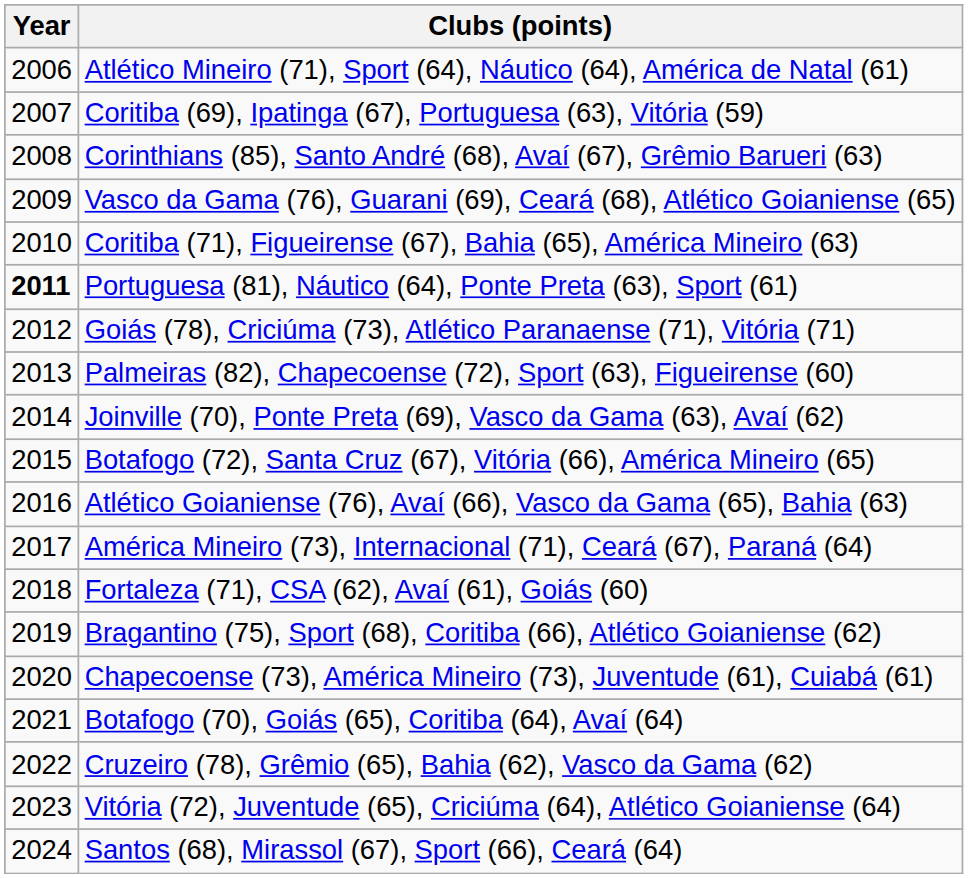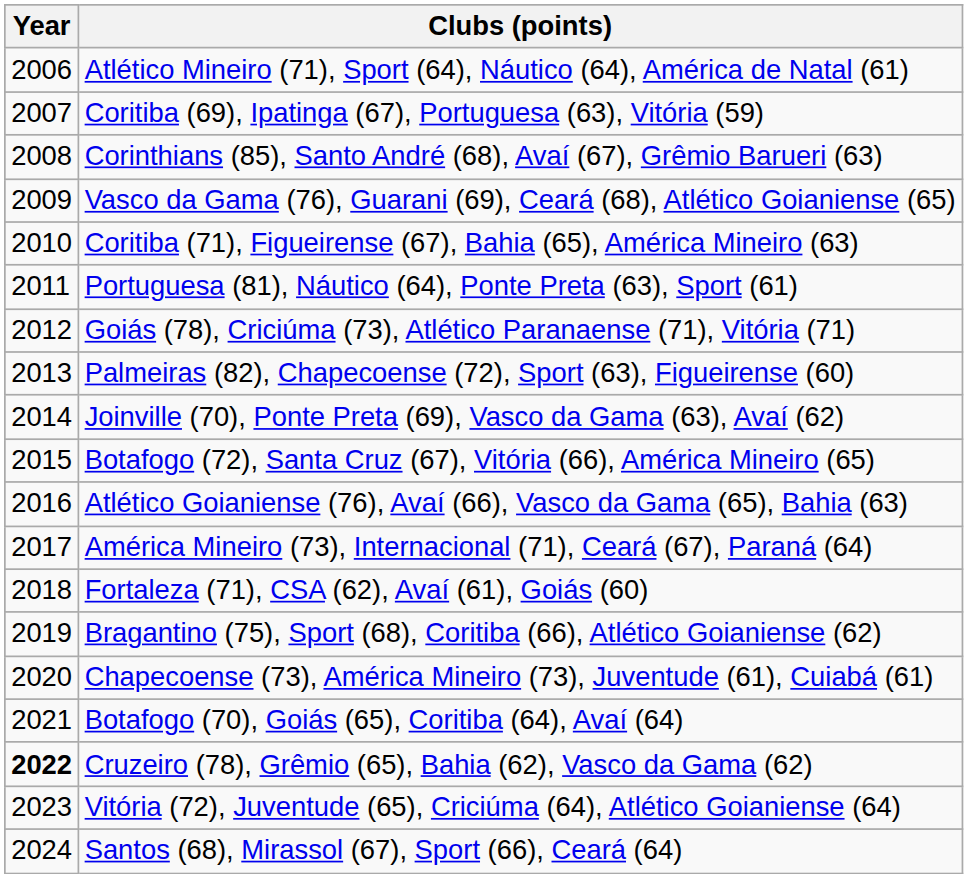(41, 286) bold -> (41, 286) normal
(42, 763) normal -> (42, 763) bold
